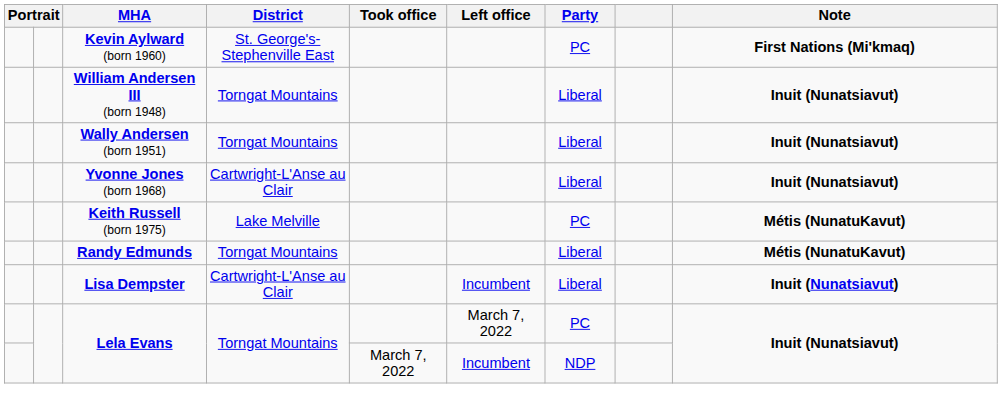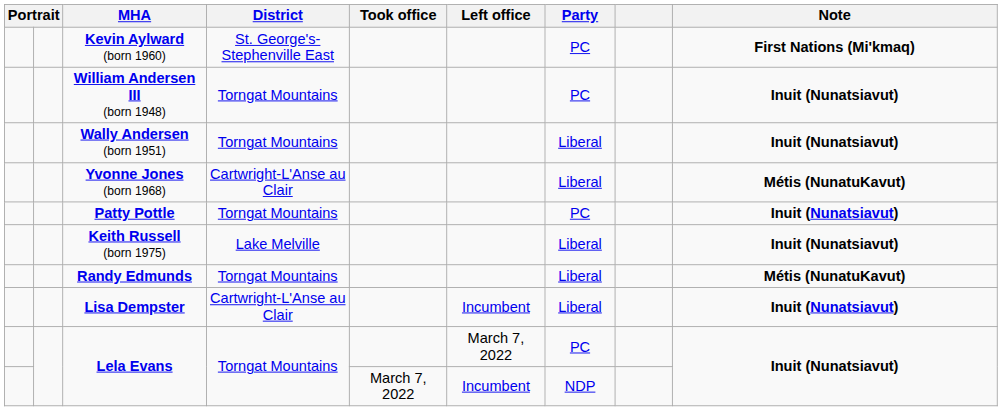(580, 94) Liberal -> (580, 94) PC
(835, 182) Inuit (Nunatsiavut) -> (835, 182) Métis (NunatuKavut)
+ row: (135, 213)
(580, 221) PC -> (580, 244) Liberal
(835, 221) Métis (NunatuKavut) -> (835, 244) Inuit (Nunatsiavut)
